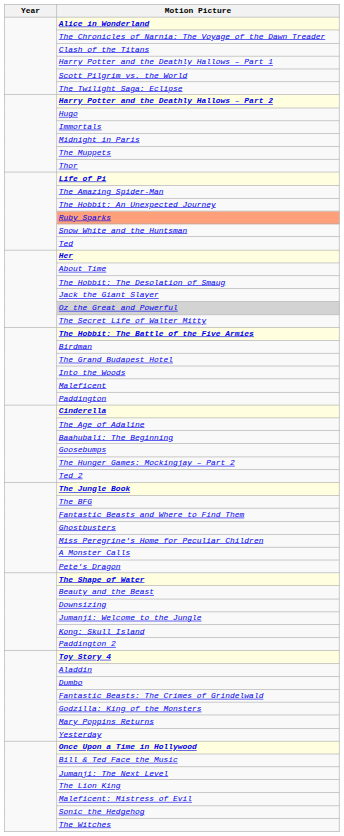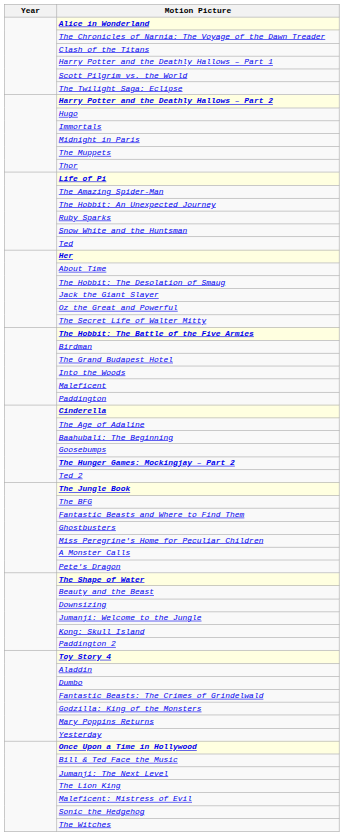(85, 218) lightsalmon background -> (85, 218) no background
(118, 308) lightgrey background -> (118, 308) no background
(147, 463) normal -> (147, 463) bold
